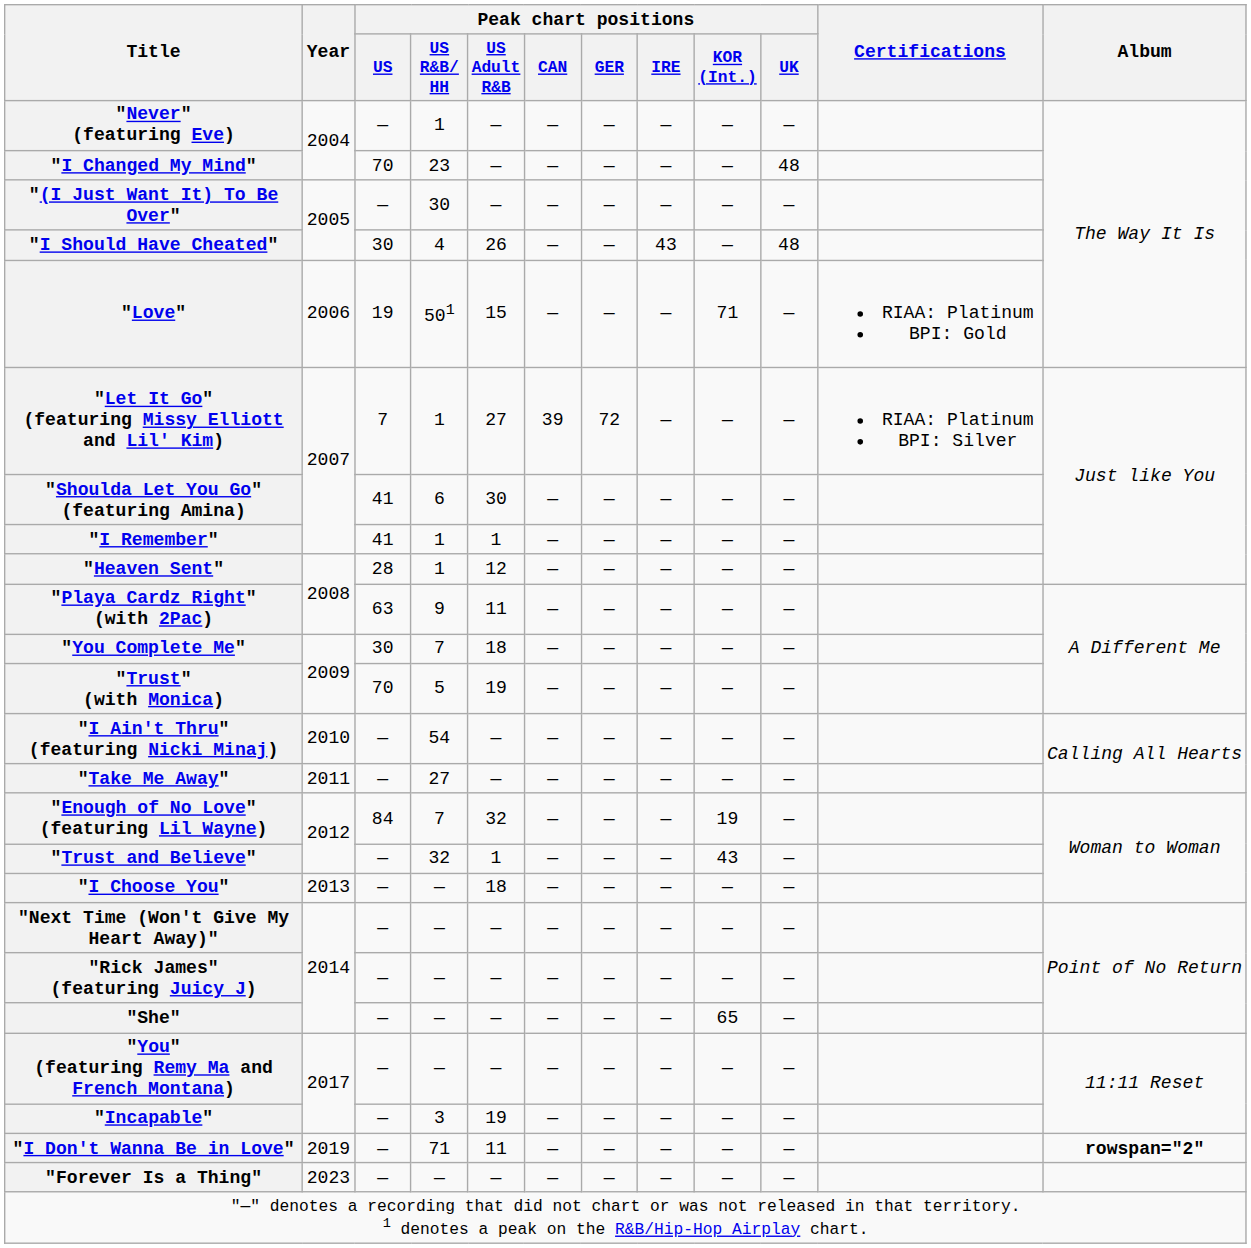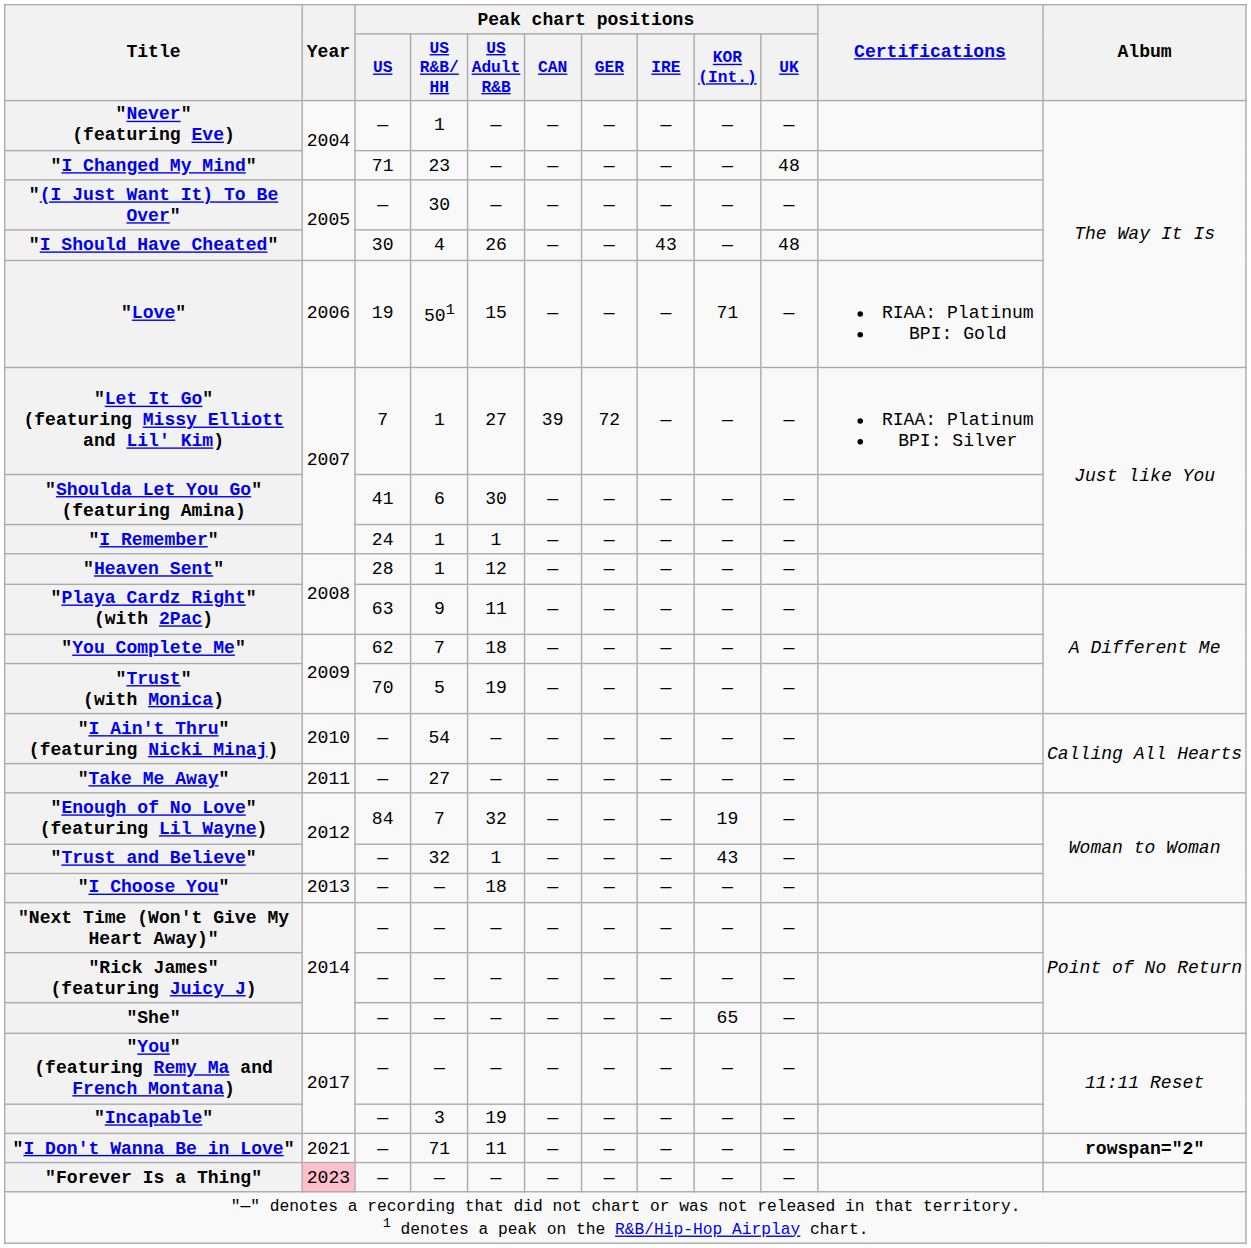(383, 165) 70 -> (383, 165) 71
(383, 539) 41 -> (383, 539) 24
(383, 649) 30 -> (383, 649) 62
(328, 1148) 2019 -> (328, 1148) 2021
(328, 1178) no background -> (328, 1178) pink background
